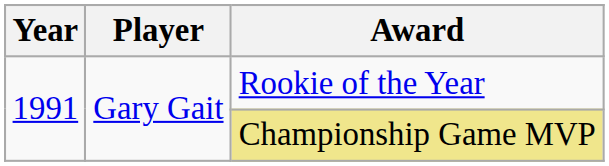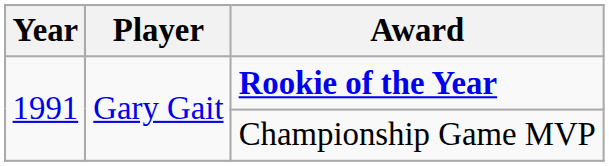(362, 82) normal -> (368, 82) bold
(417, 134) khaki background -> (417, 134) no background
